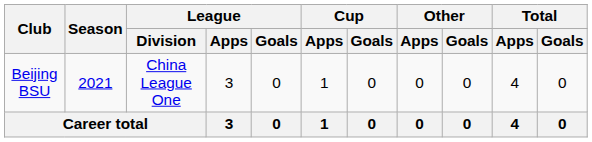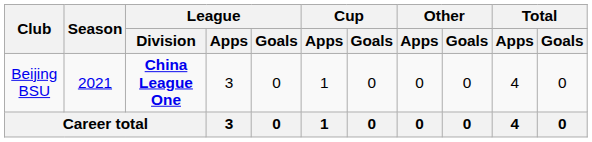(166, 82) normal -> (166, 82) bold
